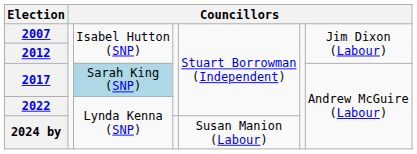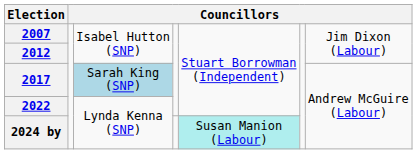(239, 132) no background -> (239, 132) paleturquoise background
